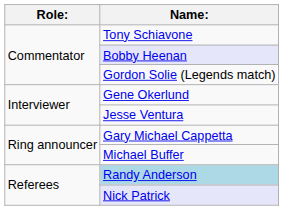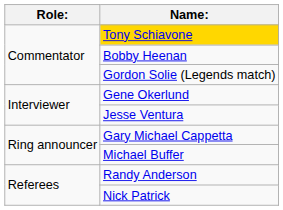(148, 35) no background -> (148, 35) gold background
(145, 55) lavender background -> (145, 55) no background
(150, 175) lightblue background -> (150, 175) no background
(136, 195) lavender background -> (136, 195) no background
